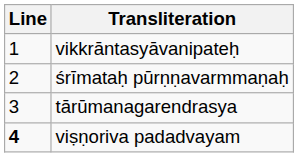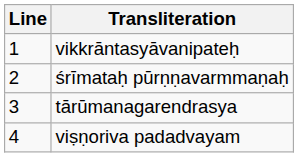(14, 136) bold -> (14, 136) normal
